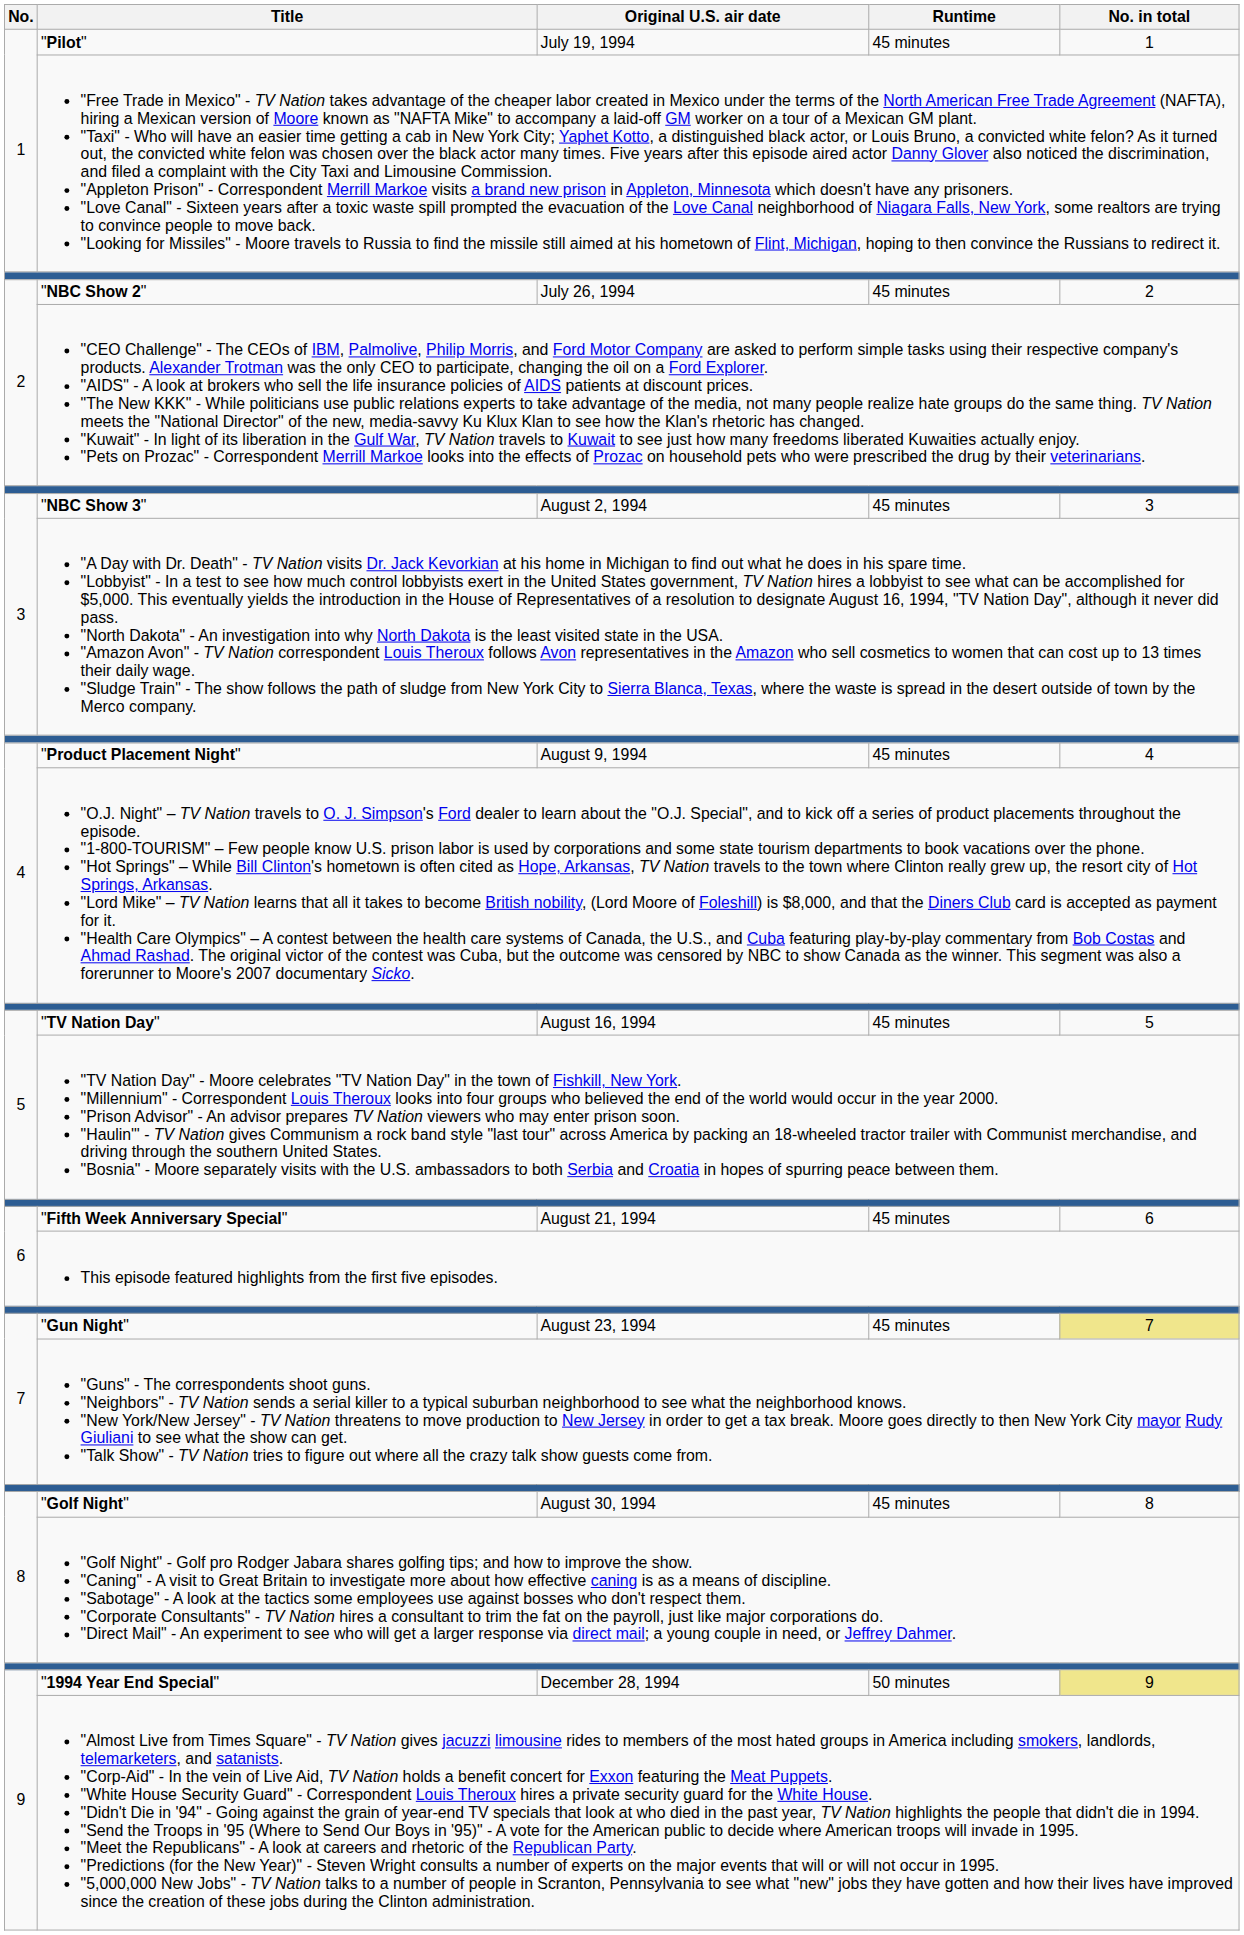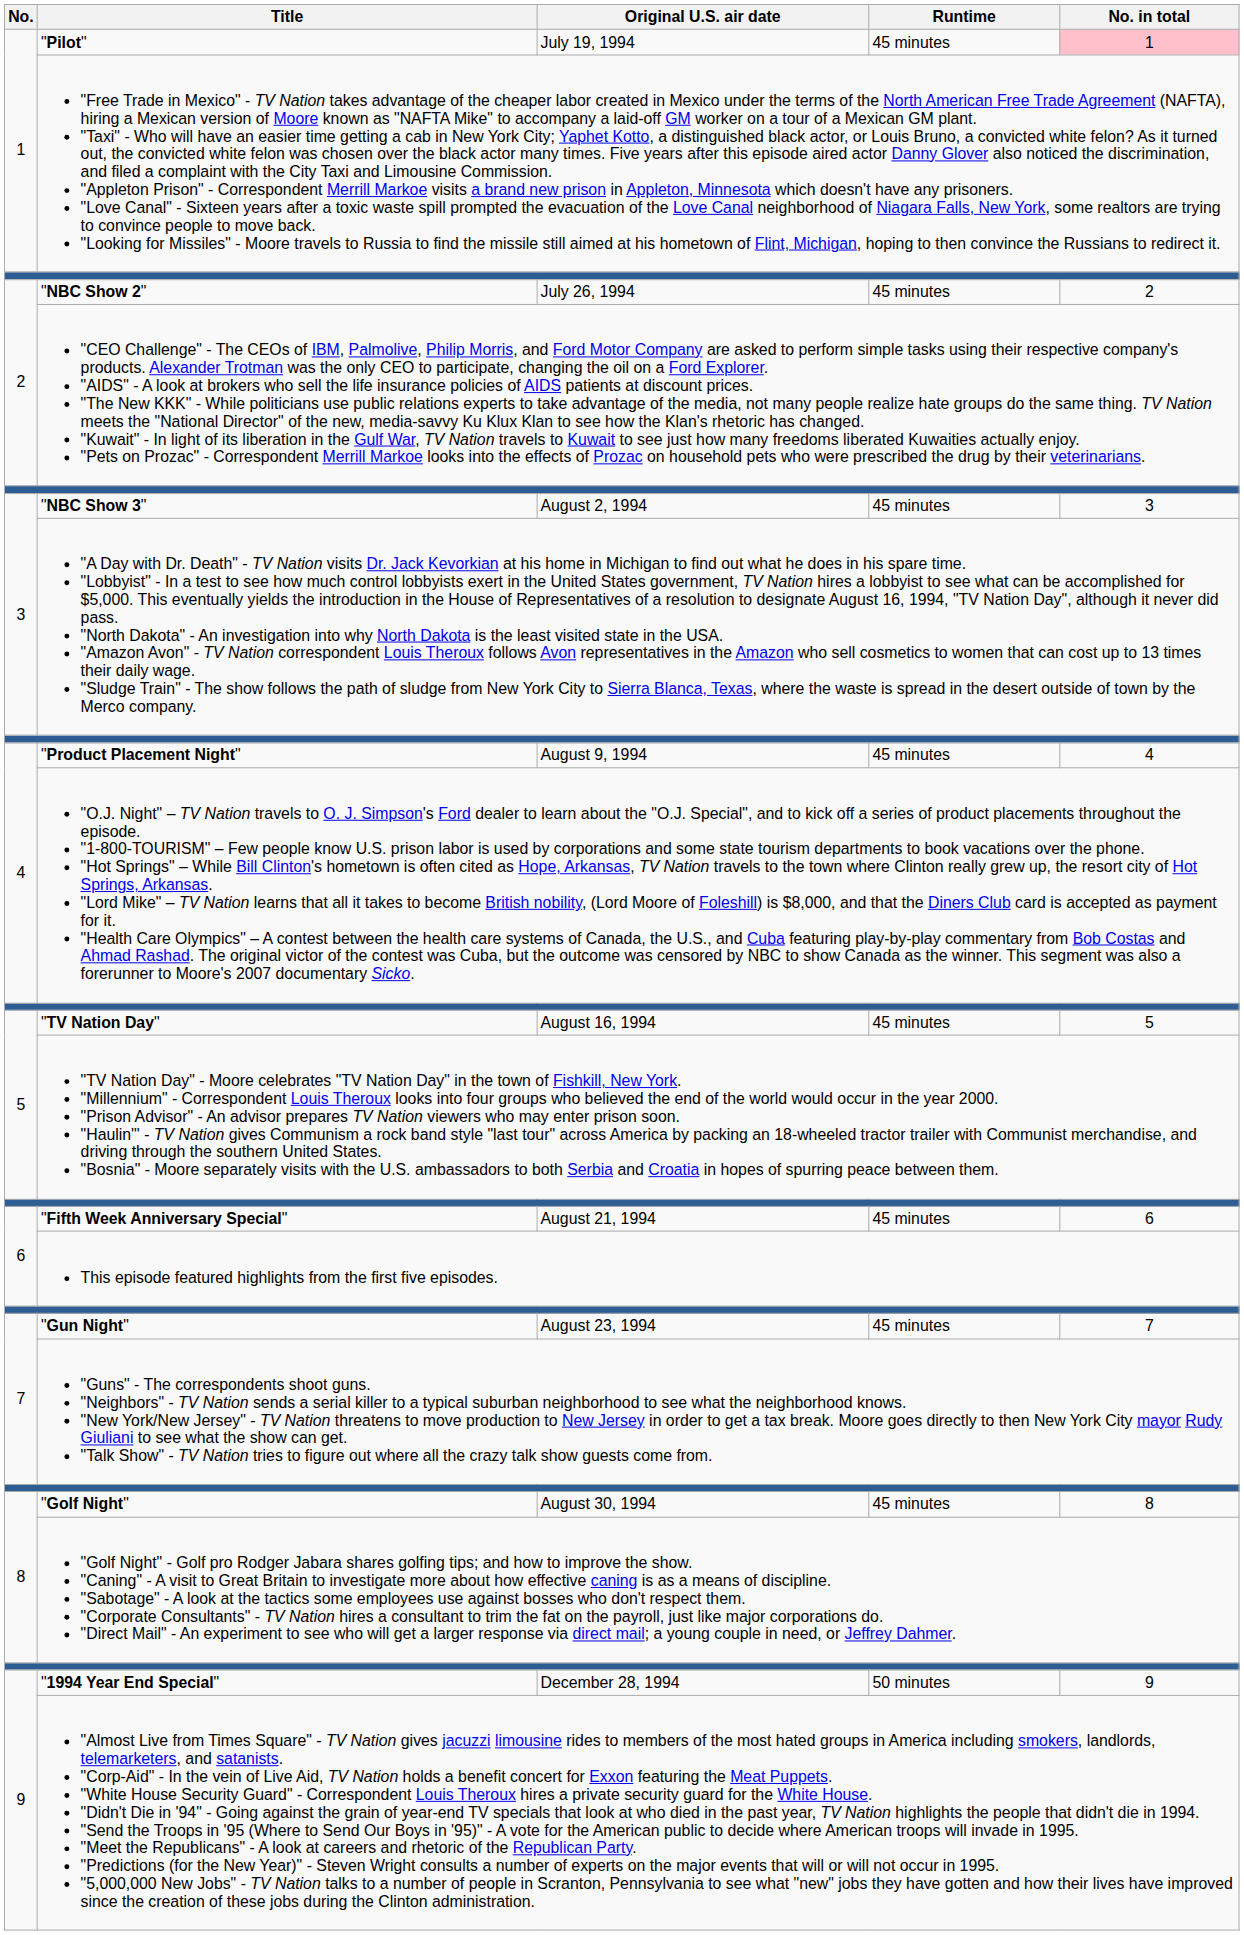(1149, 42) no background -> (1149, 42) pink background
(1149, 1325) khaki background -> (1149, 1325) no background
(1149, 1682) khaki background -> (1149, 1682) no background
